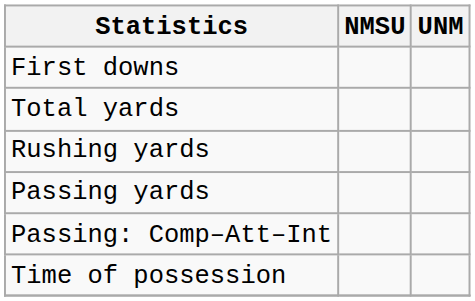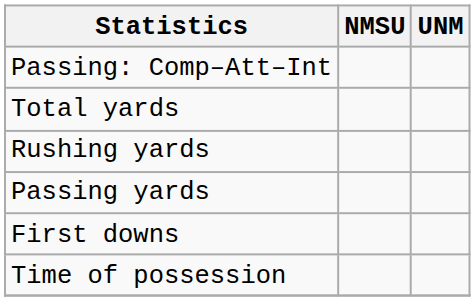rows swapped: (95, 68) <-> (172, 234)
